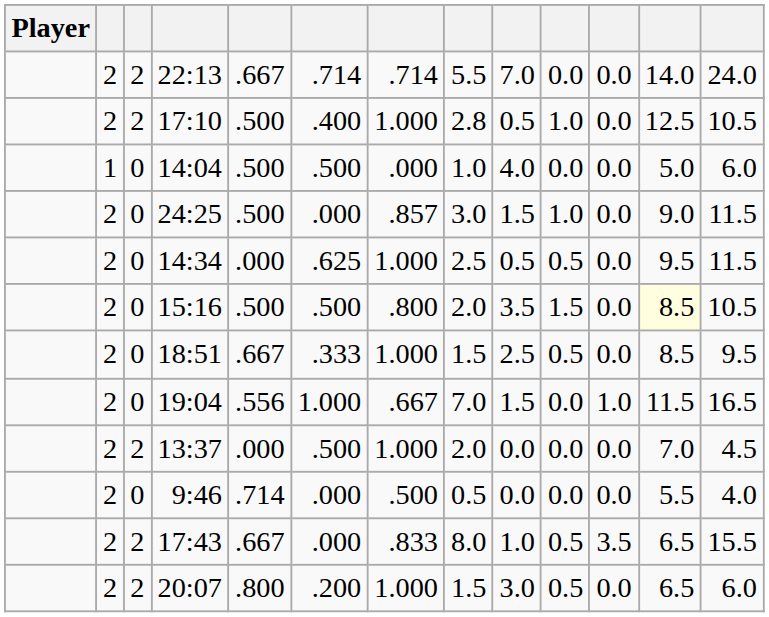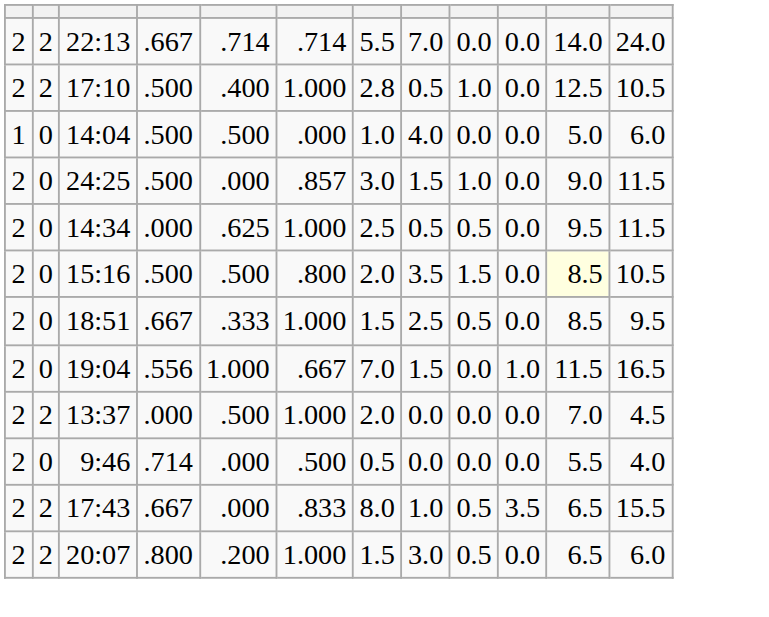- column: (51, 27)
